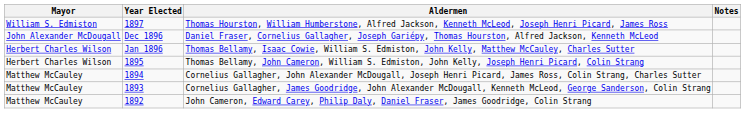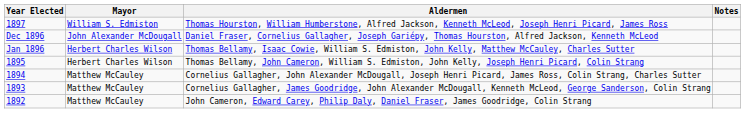columns swapped: (153, 11) <-> (63, 11)
